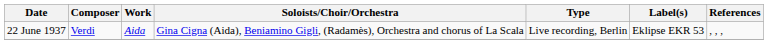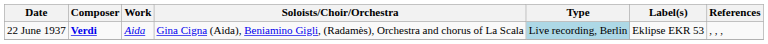(83, 30) normal -> (84, 30) bold
(578, 30) no background -> (578, 30) lightblue background
